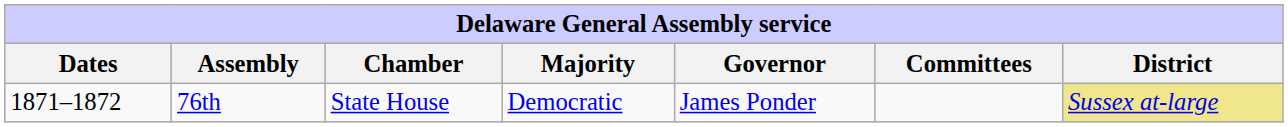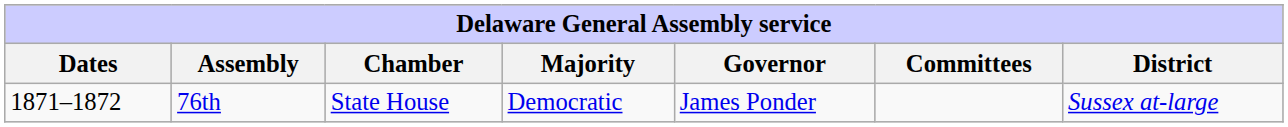(1143, 102) khaki background -> (1143, 102) no background
